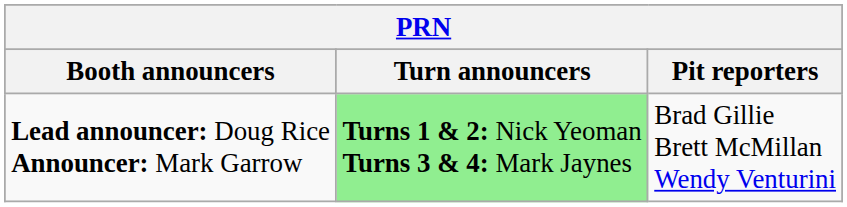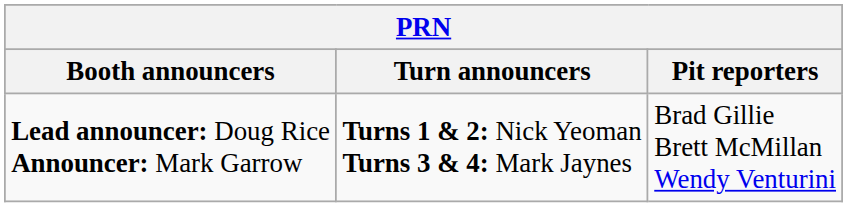(492, 147) lightgreen background -> (492, 147) no background
